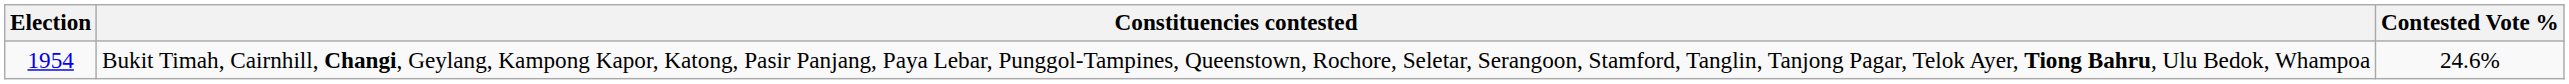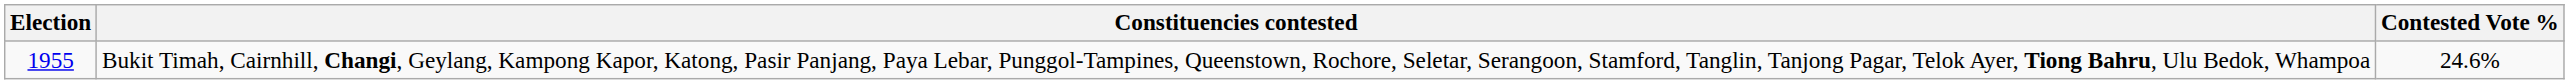(51, 59) 1954 -> (51, 59) 1955
